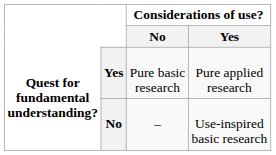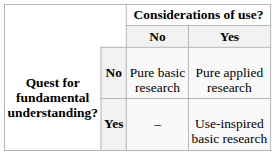(114, 72) Yes -> (114, 72) No
(114, 124) No -> (114, 124) Yes
